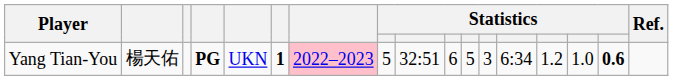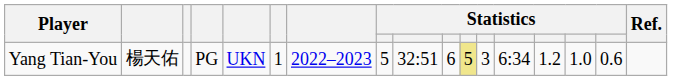(208, 59) bold -> (207, 59) normal
(280, 59) bold -> (278, 59) normal
(333, 59) pink background -> (331, 59) no background
(470, 59) no background -> (468, 59) khaki background
(613, 59) bold -> (611, 59) normal
